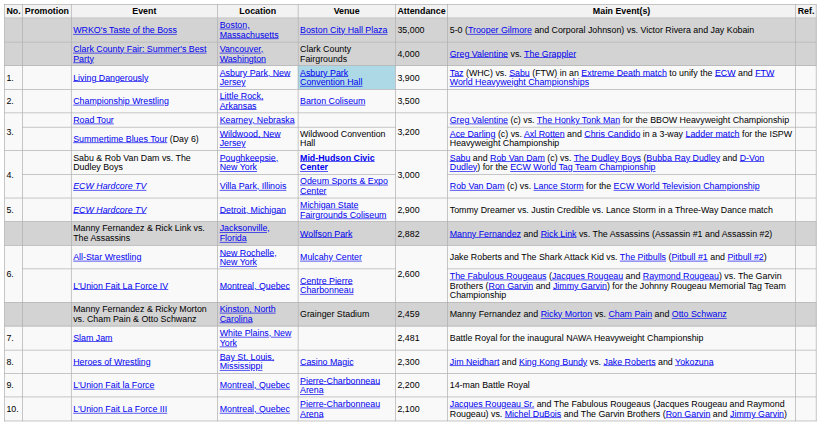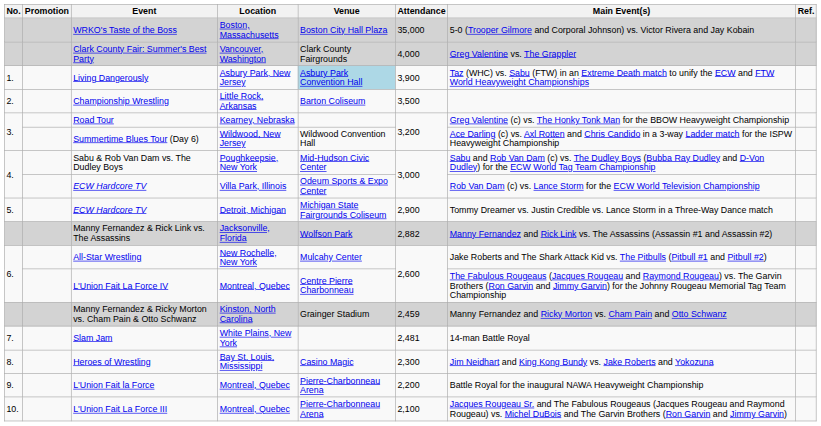(337, 162) bold -> (335, 162) normal
(577, 338) Battle Royal for the inaugural NAWA Heavyweight Championship -> (490, 338) 14-man Battle Royal
(490, 385) 14-man Battle Royal -> (577, 385) Battle Royal for the inaugural NAWA Heavyweight Championship
